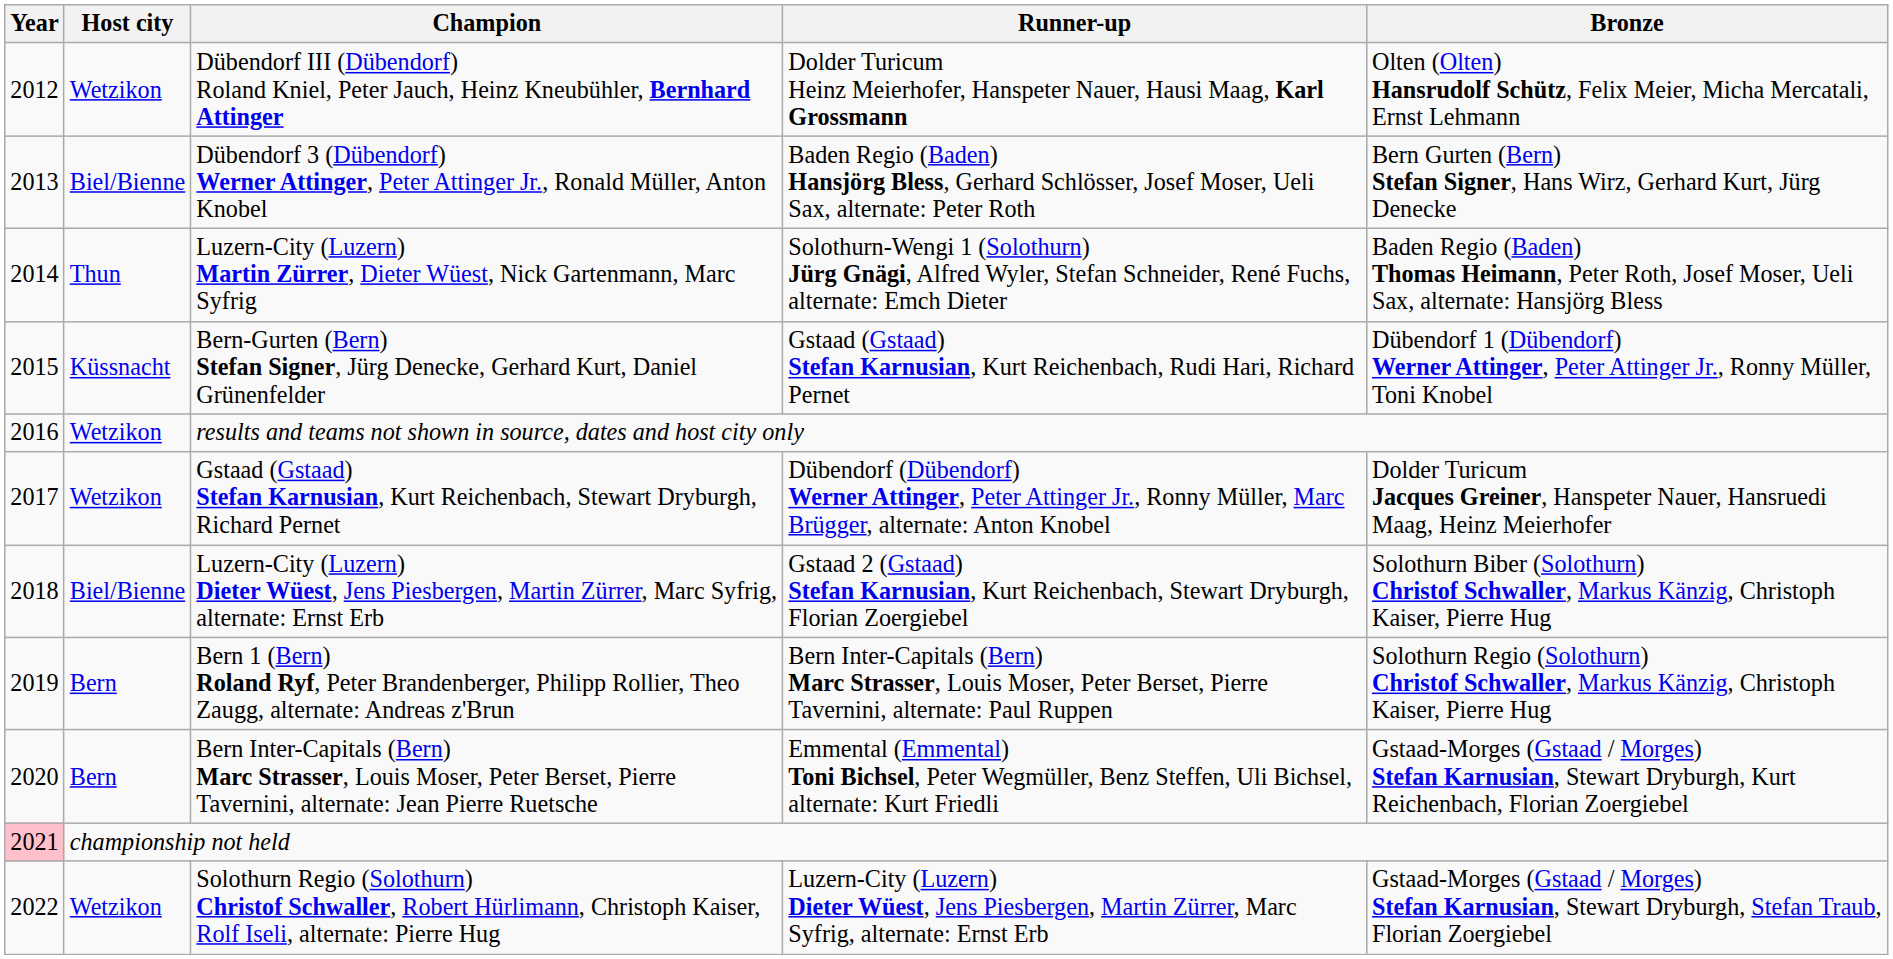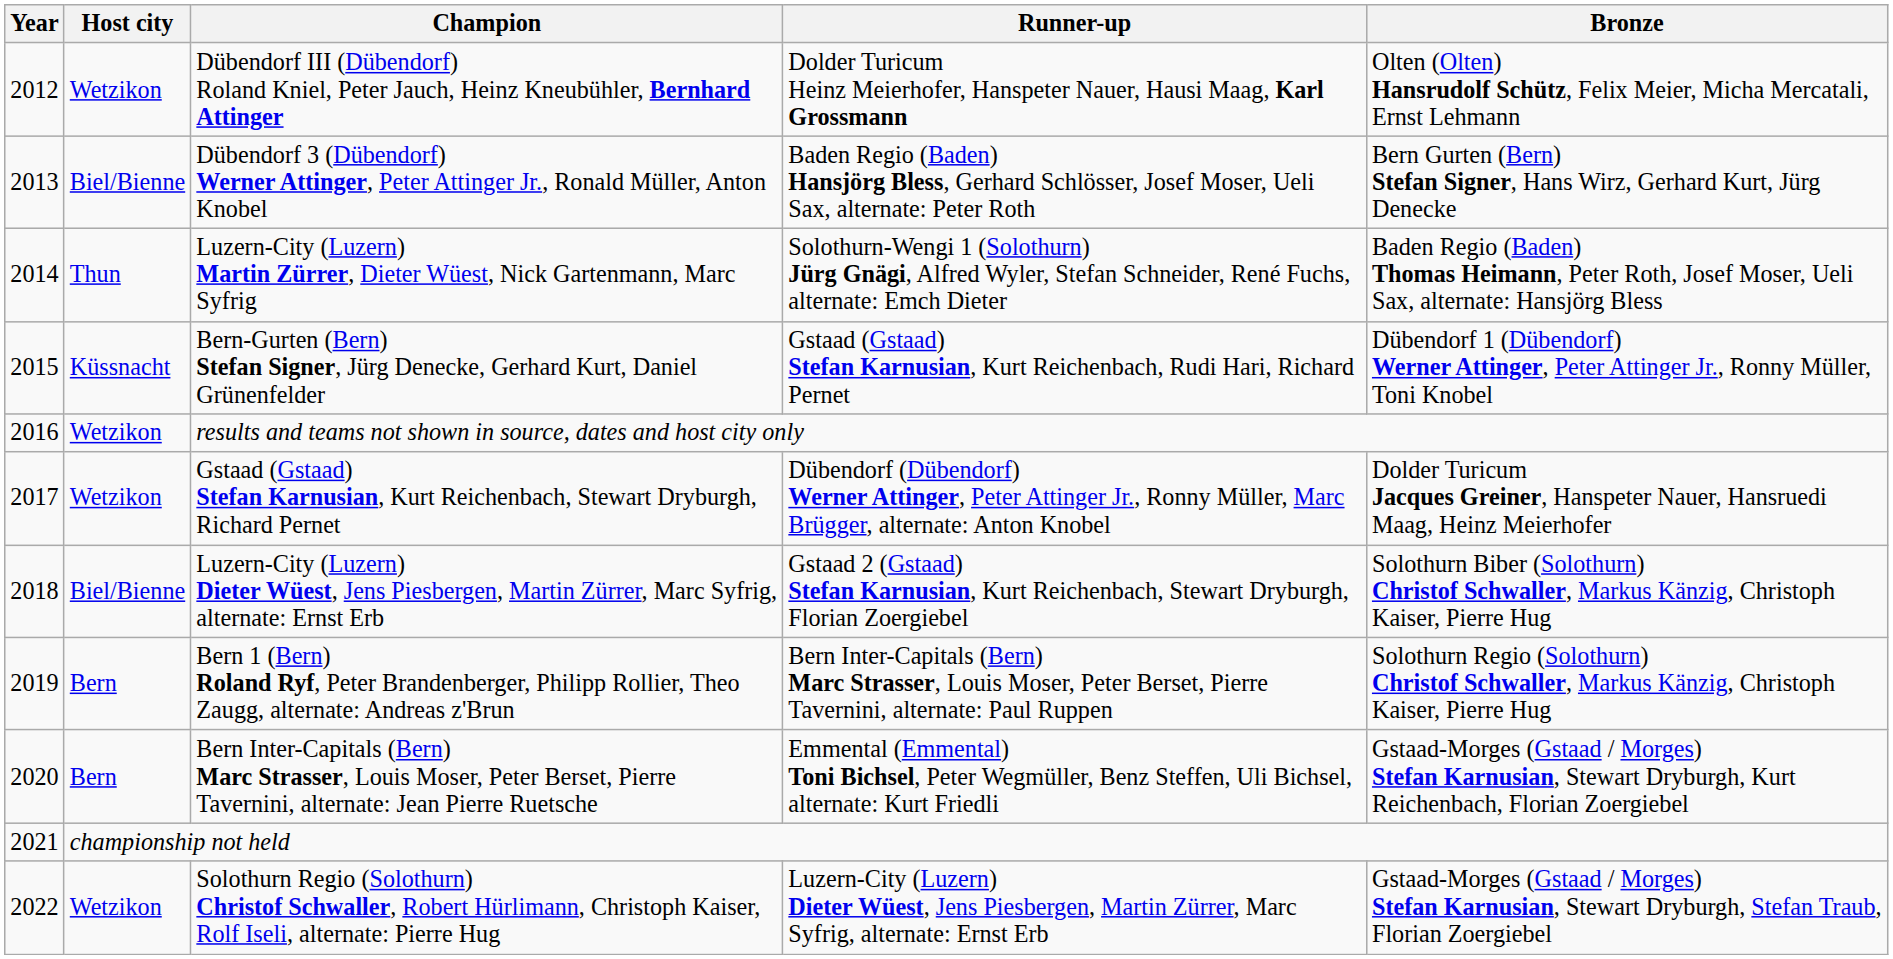(34, 841) pink background -> (34, 841) no background
